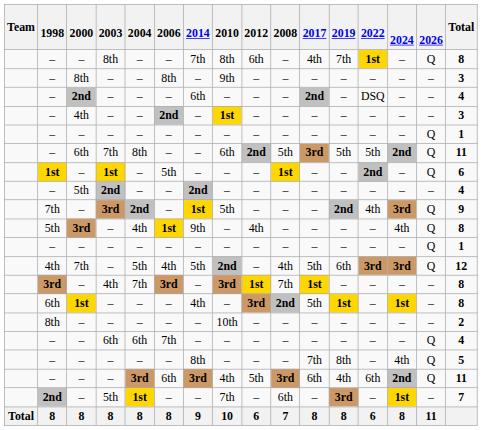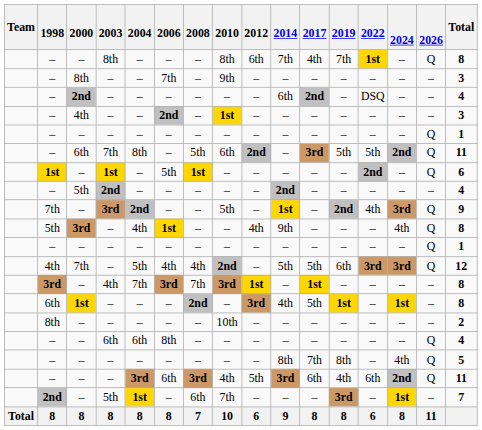columns swapped: (285, 33) <-> (198, 33)
(169, 78) 8th -> (169, 78) 7th
(169, 340) 7th -> (169, 340) 8th
